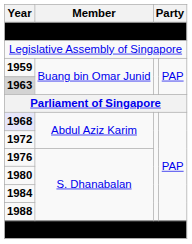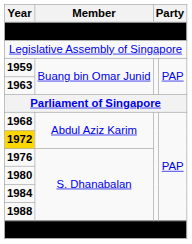(20, 85) lightgrey background -> (20, 85) no background
(20, 121) lavender background -> (20, 121) no background
(20, 139) no background -> (20, 139) gold background
